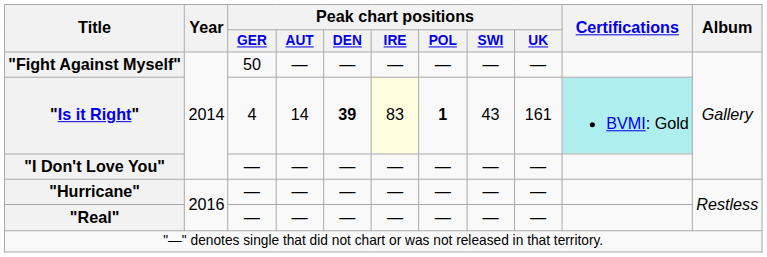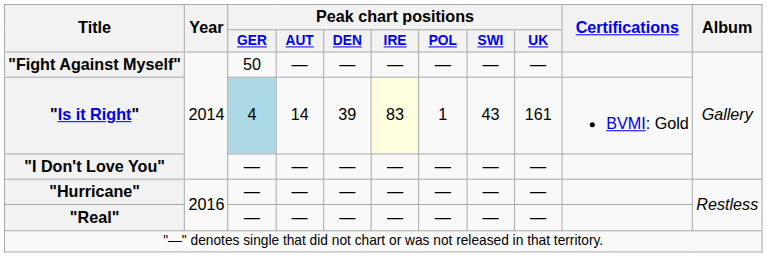(252, 115) no background -> (252, 115) lightblue background
(347, 115) bold -> (347, 115) normal
(443, 115) bold -> (443, 115) normal
(627, 125) paleturquoise background -> (627, 125) no background
